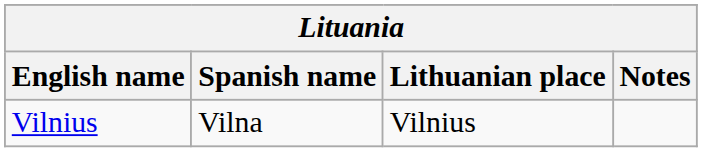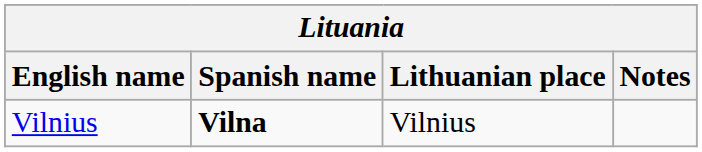(231, 122) normal -> (233, 122) bold
